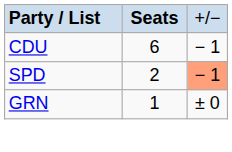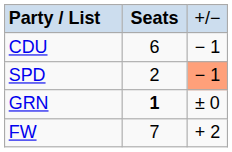(154, 103) normal -> (154, 103) bold
+ row: (23, 132)
